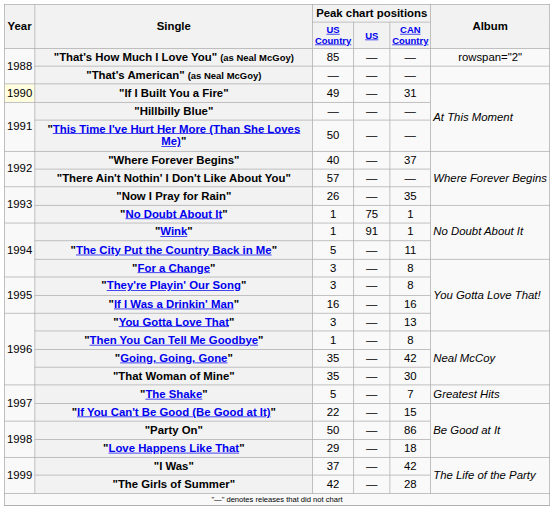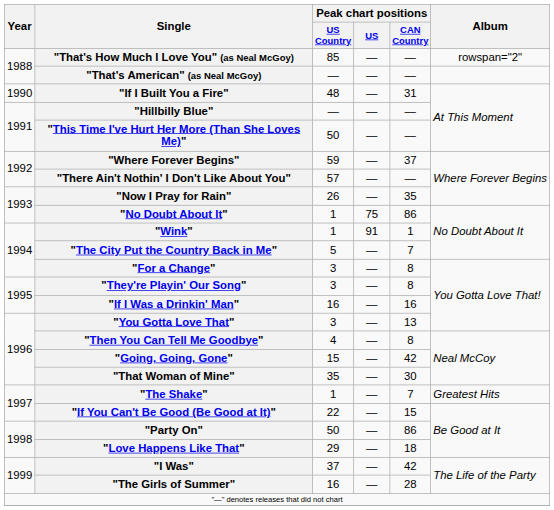(20, 93) lightyellow background -> (20, 93) no background
(333, 93) 49 -> (333, 93) 48
(333, 160) 40 -> (333, 160) 59
(410, 214) 1 -> (410, 214) 86
(410, 250) 11 -> (410, 250) 7
(333, 340) 1 -> (333, 340) 4
(333, 358) 35 -> (333, 358) 15
(333, 394) 5 -> (333, 394) 1
(333, 484) 42 -> (333, 484) 16
